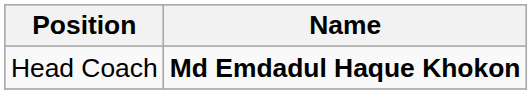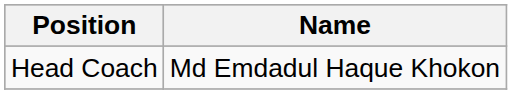(345, 67) bold -> (335, 67) normal
